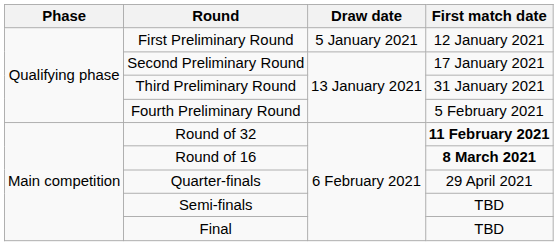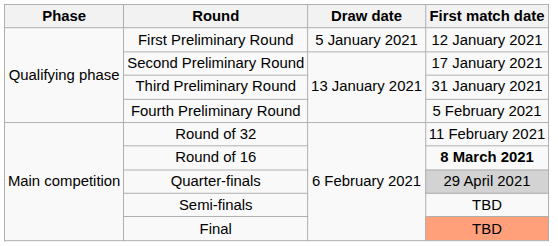(489, 134) bold -> (487, 134) normal
(489, 181) no background -> (487, 181) lightgrey background
(489, 228) no background -> (487, 228) lightsalmon background
